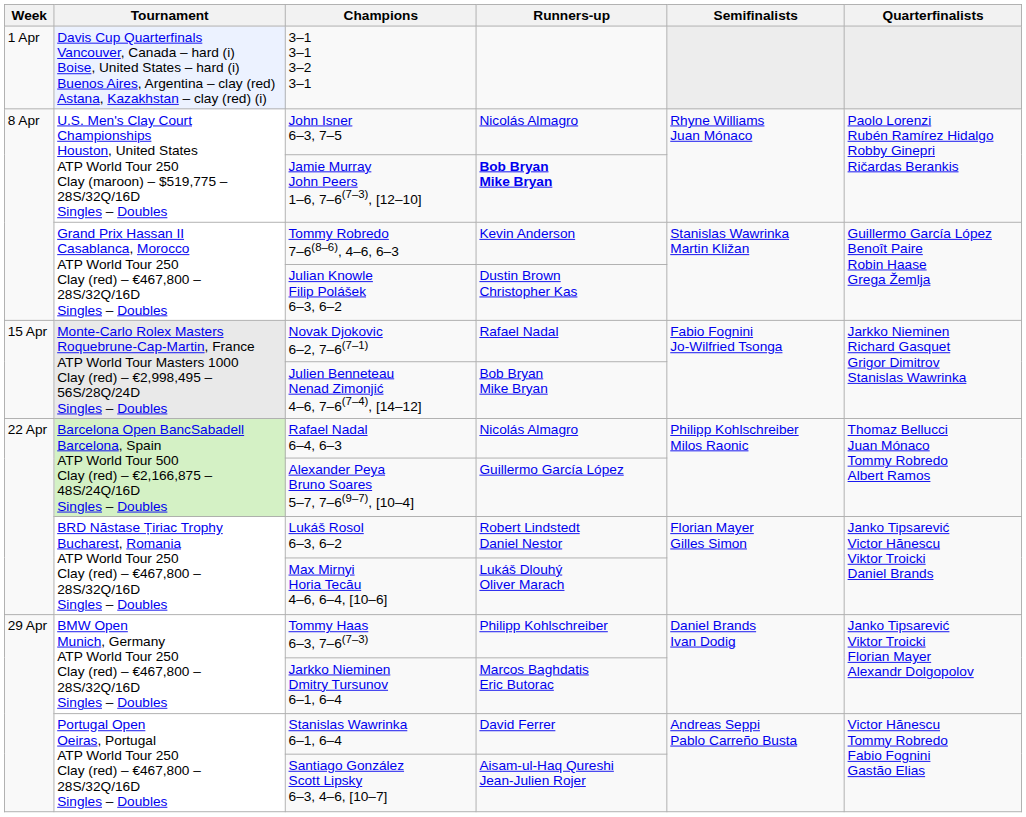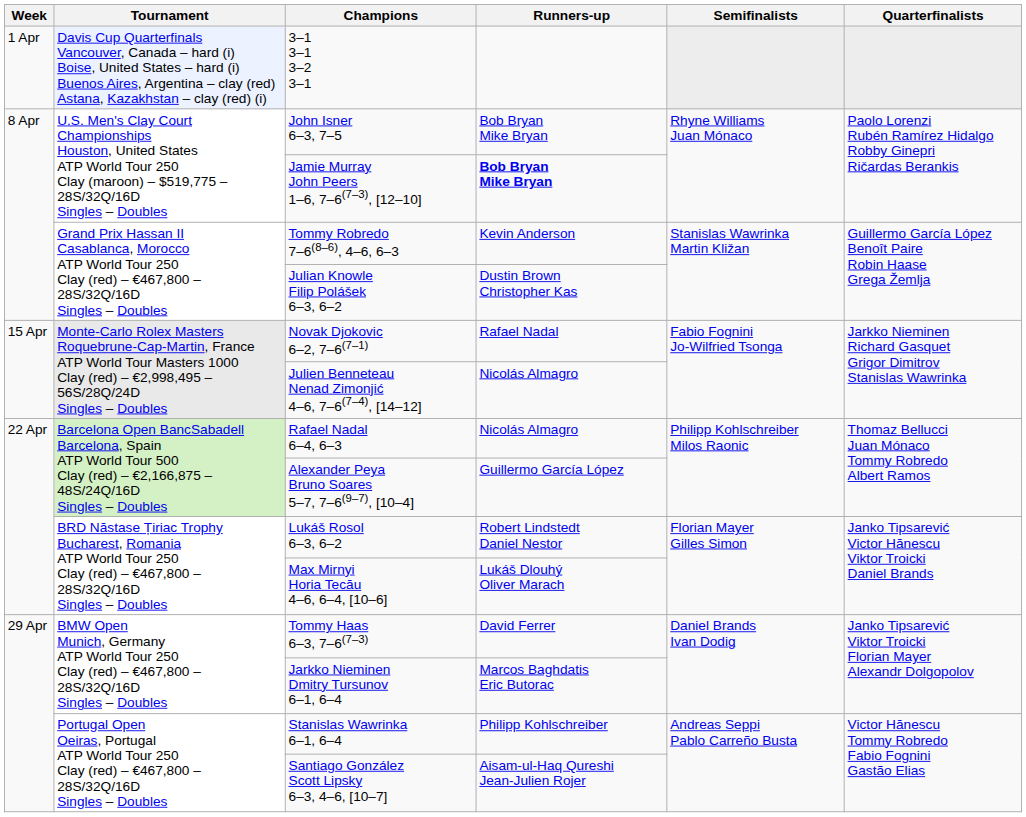(529, 120) Nicolás Almagro -> (514, 128) Bob Bryan Mike Bryan
(514, 380) Bob Bryan Mike Bryan -> (529, 373) Nicolás Almagro
(544, 626) Philipp Kohlschreiber -> (517, 626) David Ferrer
(517, 724) David Ferrer -> (544, 724) Philipp Kohlschreiber
